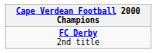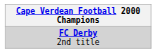(78, 37) no background -> (78, 37) lightgrey background
